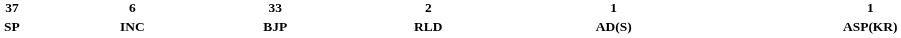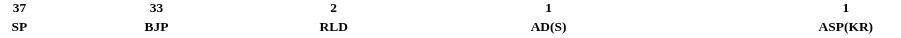- column: (132, 8)
